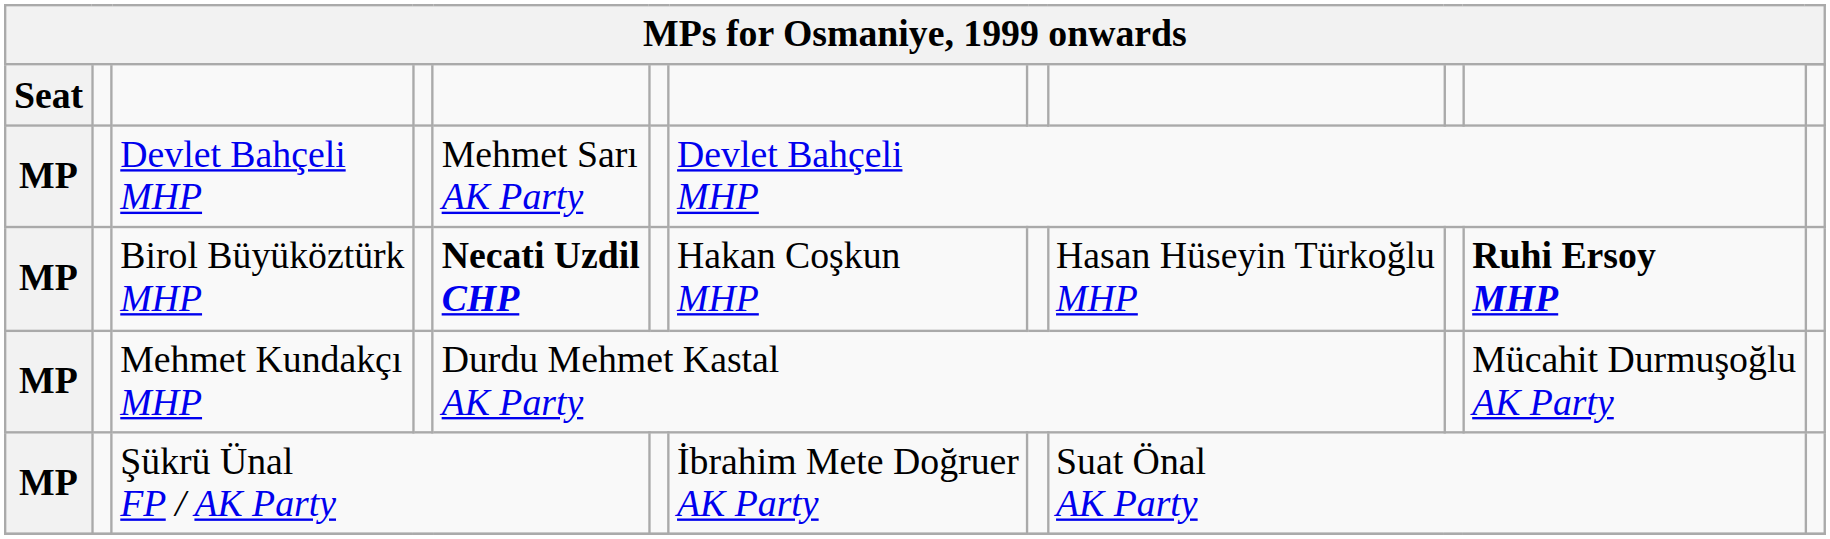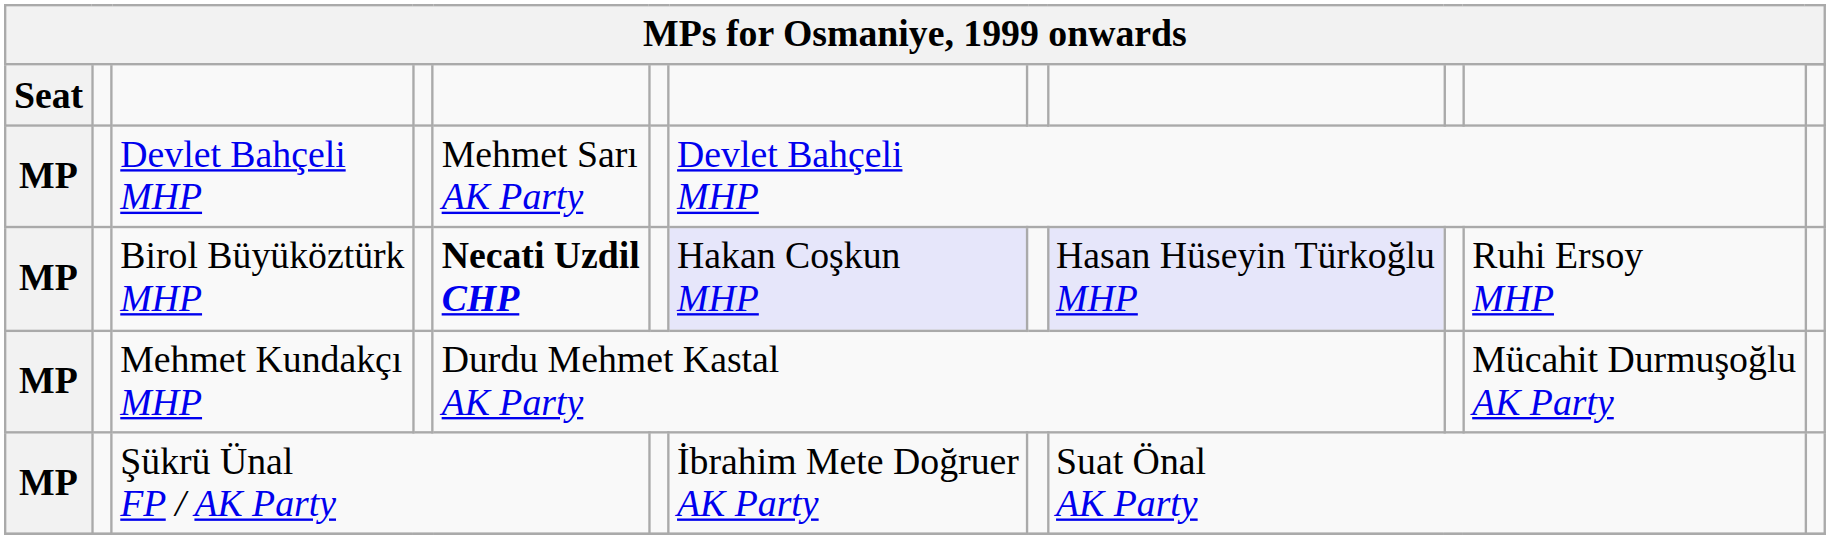(789, 277) no background -> (789, 277) lavender background
(1246, 277) no background -> (1246, 277) lavender background
(1564, 277) bold -> (1558, 277) normal
